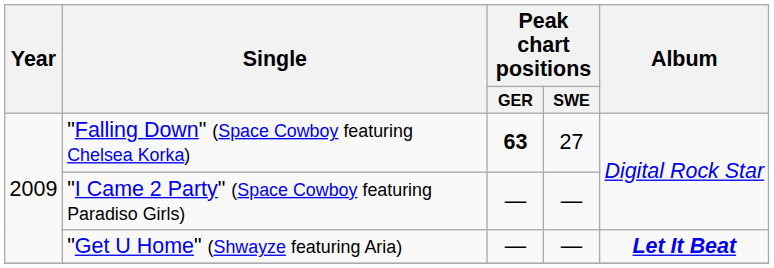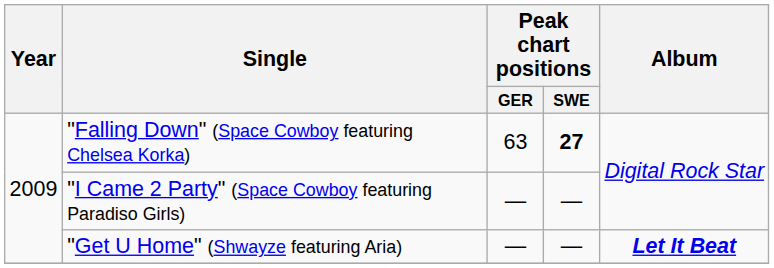(516, 142) bold -> (516, 142) normal
(572, 142) normal -> (572, 142) bold
